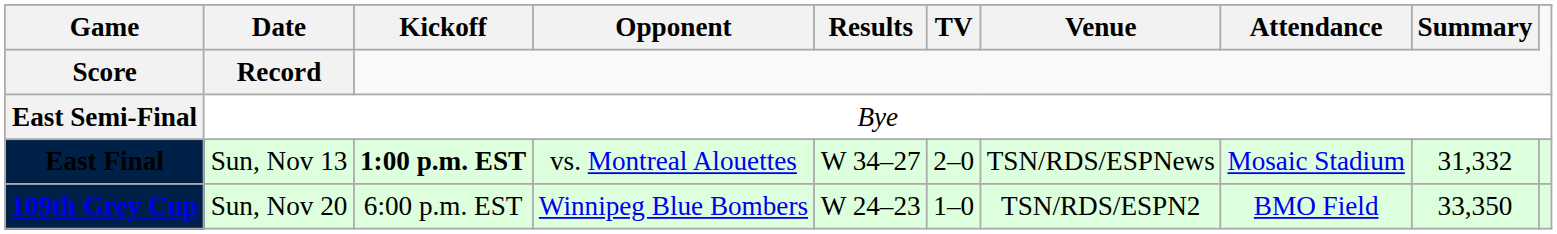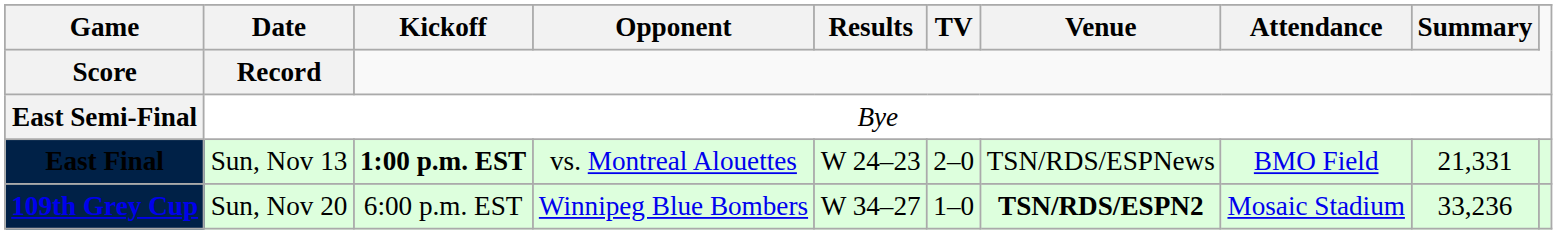(871, 161) W 34–27 -> (871, 161) W 24–23
(1316, 161) Mosaic Stadium -> (1316, 161) BMO Field
(1475, 161) 31,332 -> (1475, 161) 21,331
(871, 206) W 24–23 -> (871, 206) W 34–27
(1101, 206) normal -> (1101, 206) bold
(1316, 206) BMO Field -> (1316, 206) Mosaic Stadium
(1475, 206) 33,350 -> (1475, 206) 33,236
